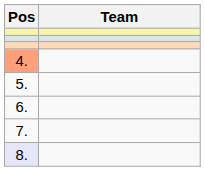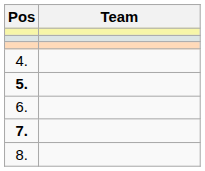(22, 61) lightsalmon background -> (22, 61) no background
(22, 84) normal -> (22, 84) bold
(22, 131) normal -> (22, 131) bold
(22, 155) lavender background -> (22, 155) no background
